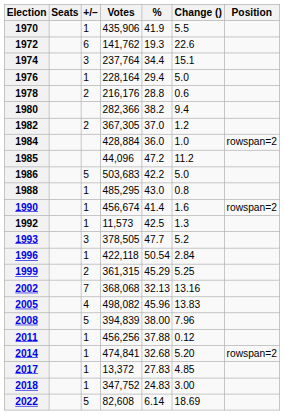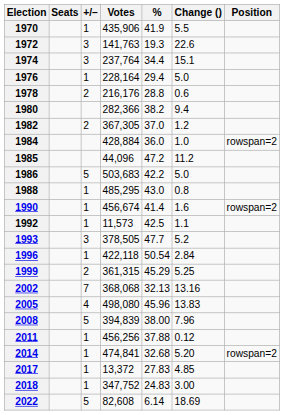(86, 45) 6 -> (86, 45) 3
(121, 45) 141,762 -> (121, 45) 141,763
(182, 223) 1.3 -> (182, 223) 1.1
(121, 304) 498,082 -> (121, 304) 498,080
